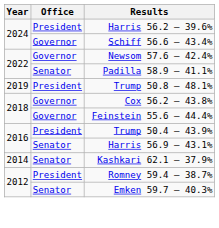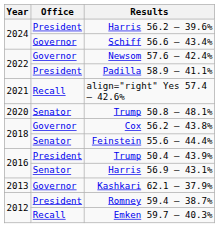(52, 71) Senator -> (57, 71) President
+ row: (147, 91)
(17, 86) 2019 -> (17, 111) 2020
(57, 86) President -> (52, 111) Senator
(55, 116) Governor -> (52, 141) Senator
(17, 160) 2014 -> (17, 185) 2013
(52, 160) Senator -> (55, 185) Governor
(52, 190) Senator -> (49, 215) Recall
